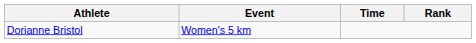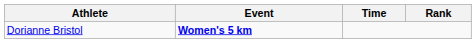(216, 30) normal -> (215, 30) bold
